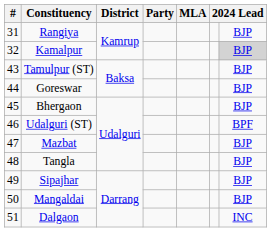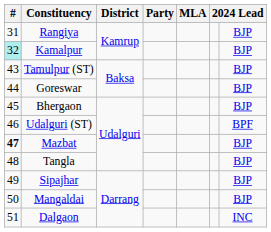(13, 50) no background -> (13, 50) paleturquoise background
(243, 50) lightgrey background -> (243, 50) no background
(13, 143) normal -> (13, 143) bold
